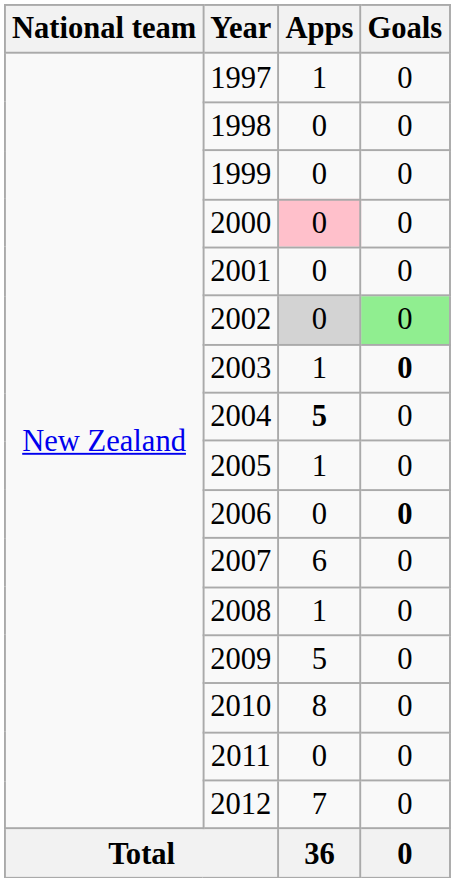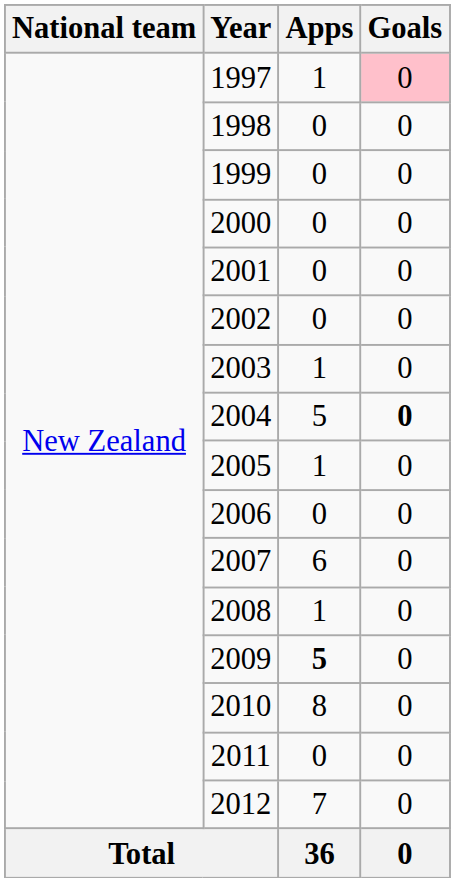(405, 77) no background -> (405, 77) pink background
(319, 222) pink background -> (319, 222) no background
(319, 319) lightgrey background -> (319, 319) no background
(405, 319) lightgreen background -> (405, 319) no background
(405, 367) bold -> (405, 367) normal
(319, 416) bold -> (319, 416) normal
(405, 416) normal -> (405, 416) bold
(405, 513) bold -> (405, 513) normal
(319, 658) normal -> (319, 658) bold
